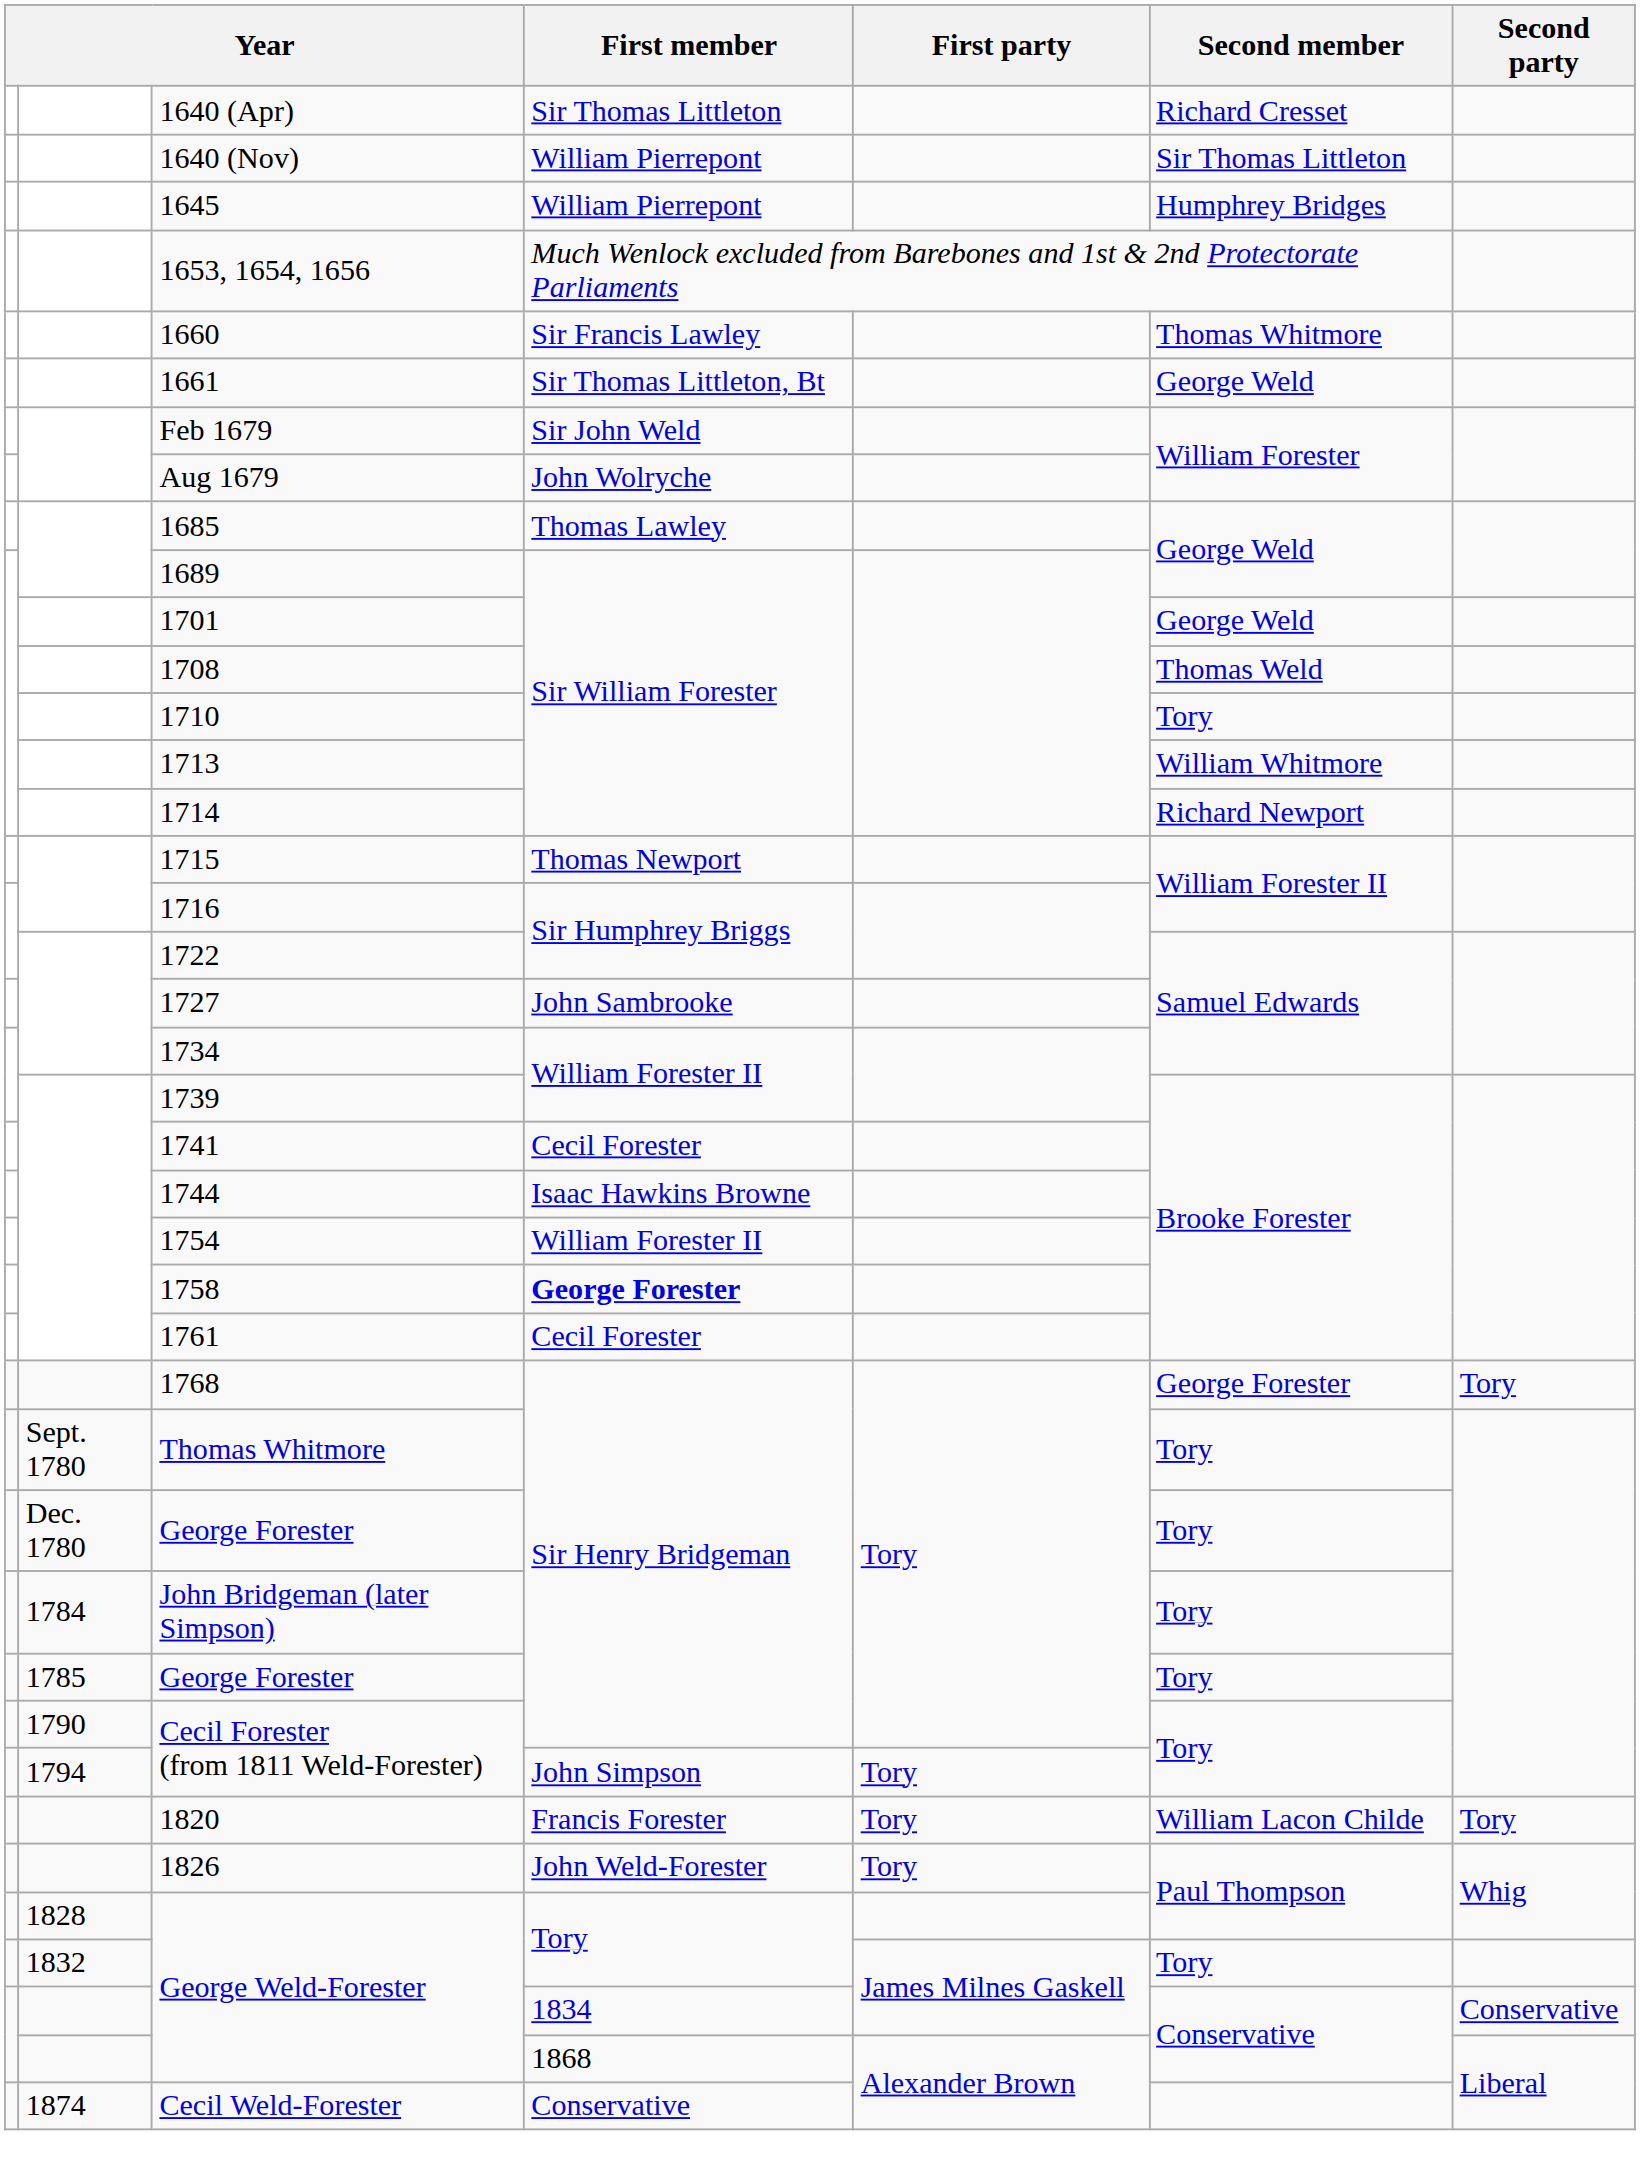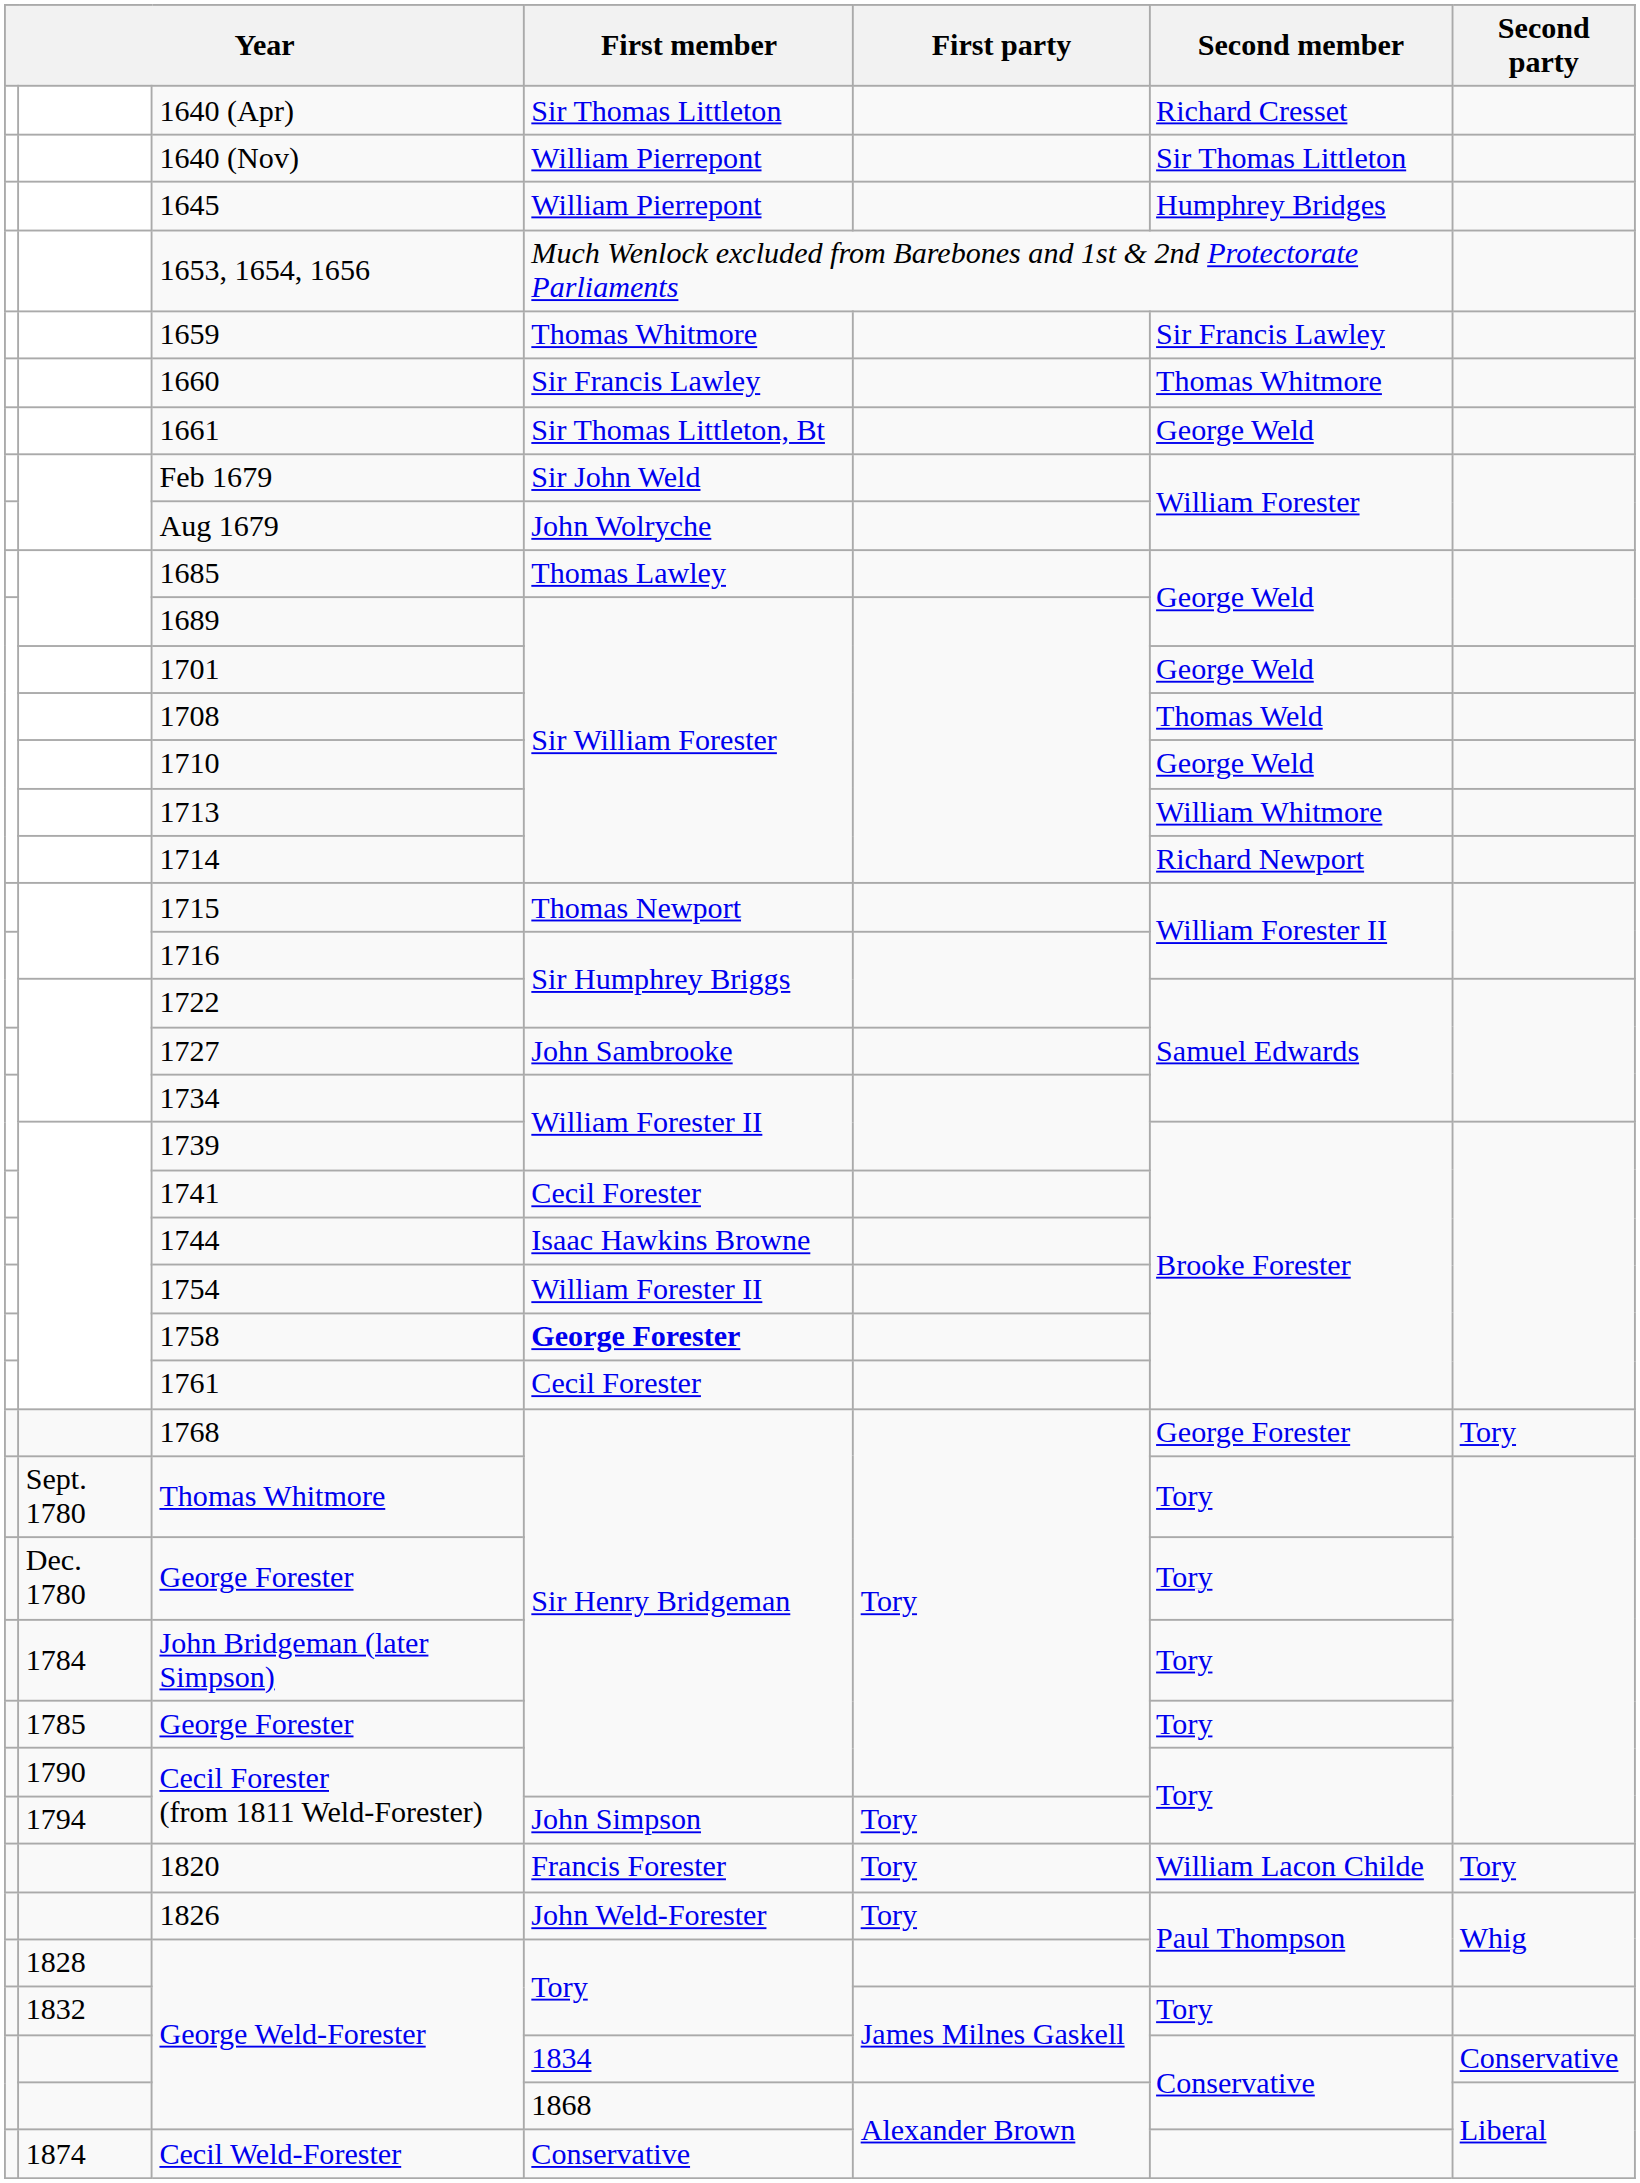+ row: (86, 335)
(1184, 716) Tory -> (1235, 763) George Weld
